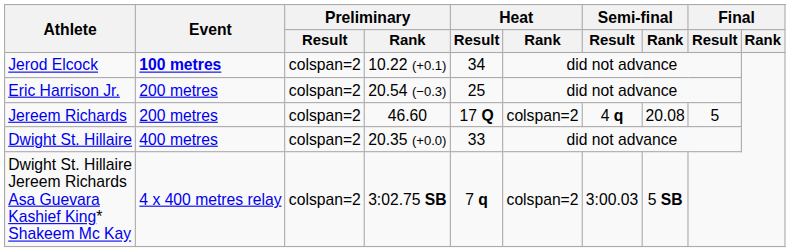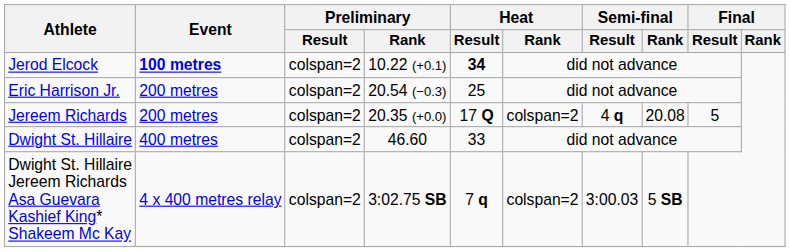(477, 66) normal -> (477, 66) bold
(407, 115) 46.60 -> (407, 115) 20.35 (+0.0)
(407, 140) 20.35 (+0.0) -> (407, 140) 46.60
